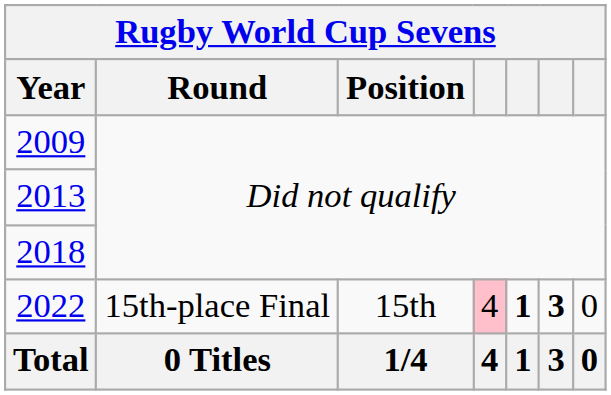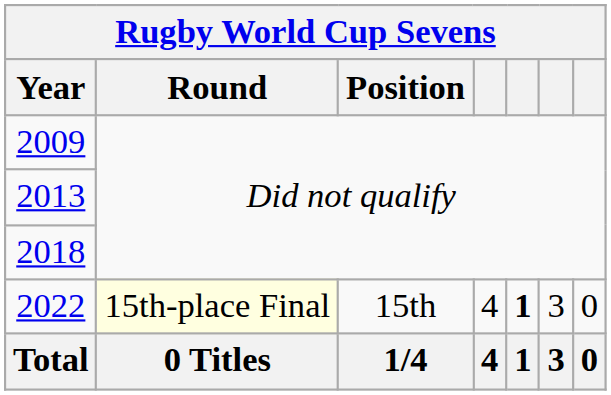(217, 305) no background -> (217, 305) lightyellow background
(490, 305) pink background -> (490, 305) no background
(556, 305) bold -> (556, 305) normal
